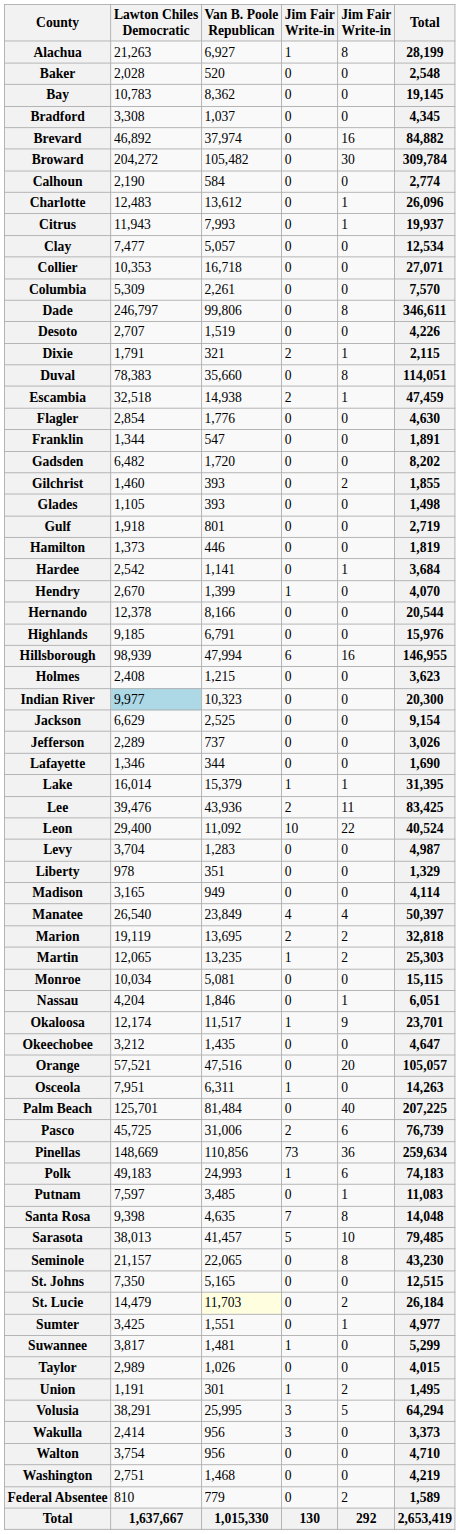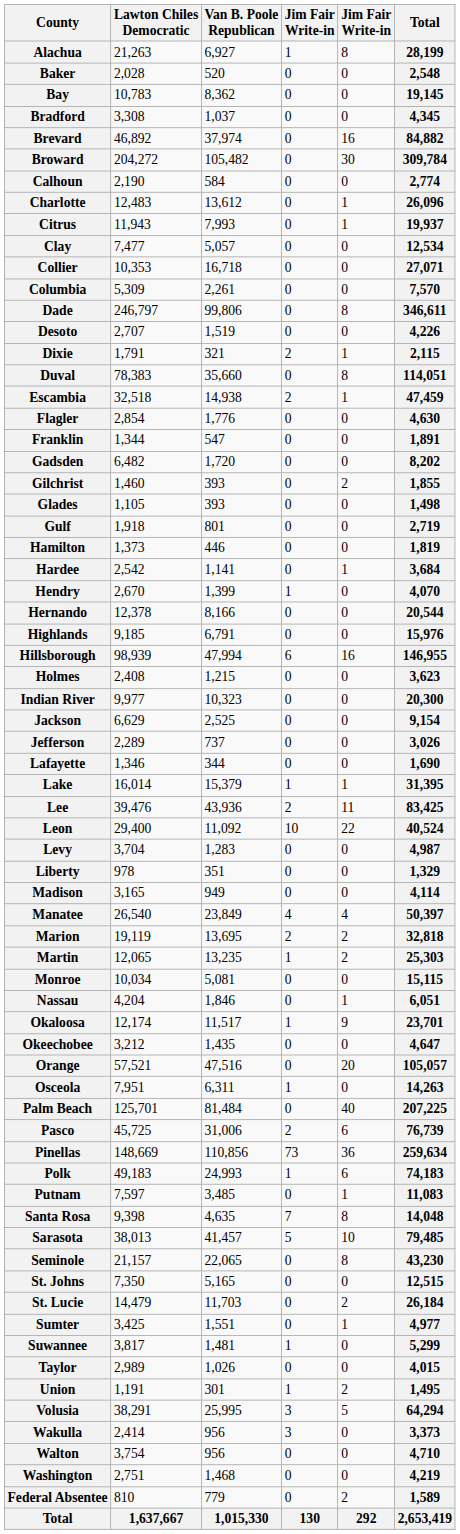(129, 699) lightblue background -> (129, 699) no background
(223, 1303) lightyellow background -> (223, 1303) no background
